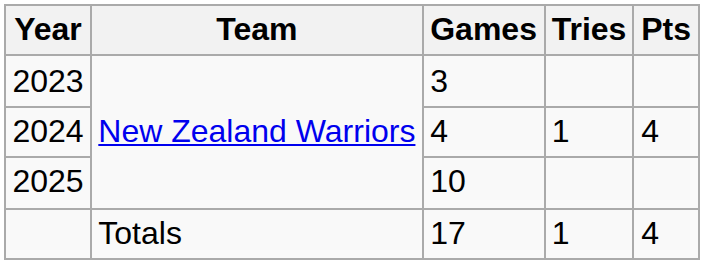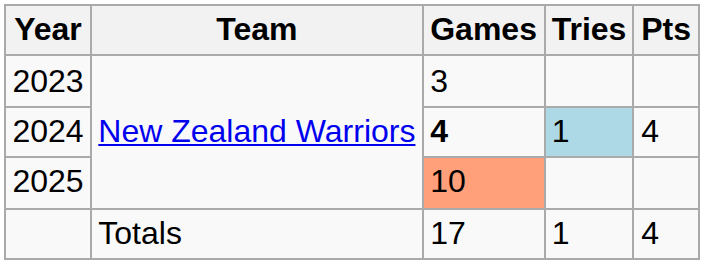(439, 131) normal -> (439, 131) bold
(561, 131) no background -> (561, 131) lightblue background
(448, 182) no background -> (448, 182) lightsalmon background
